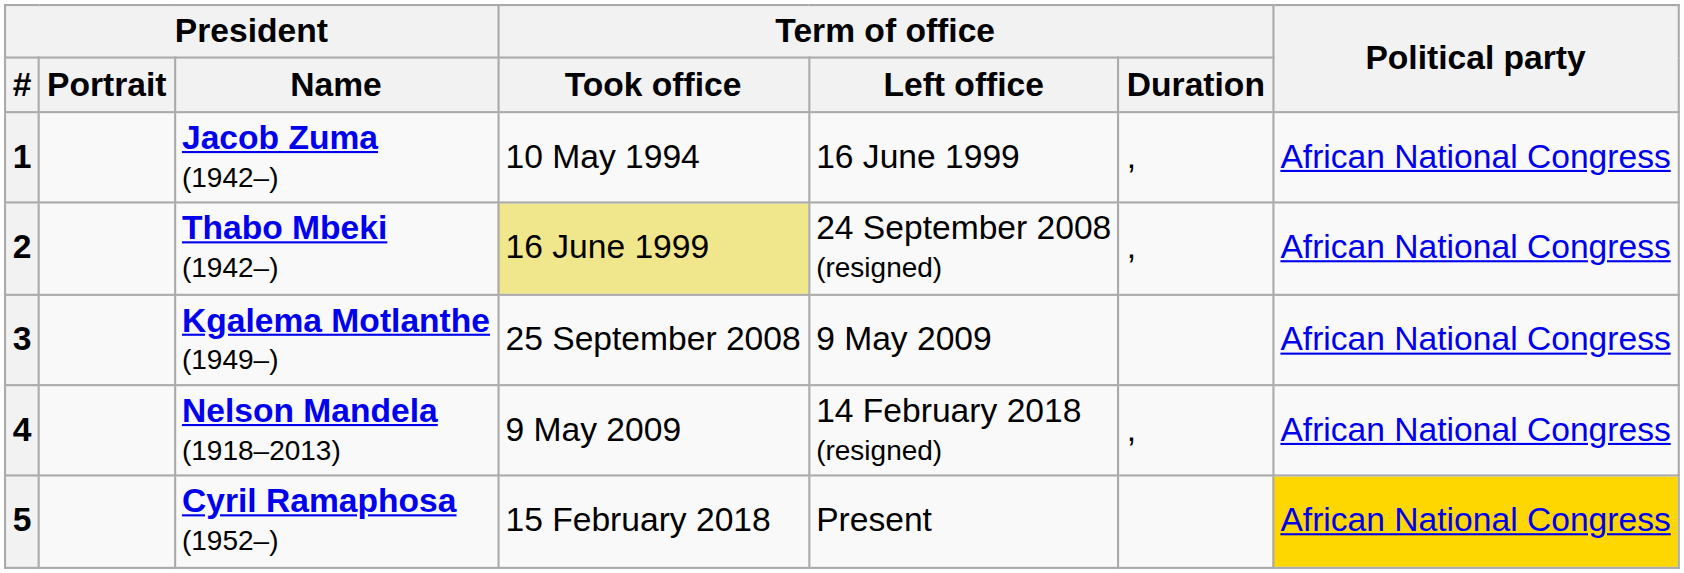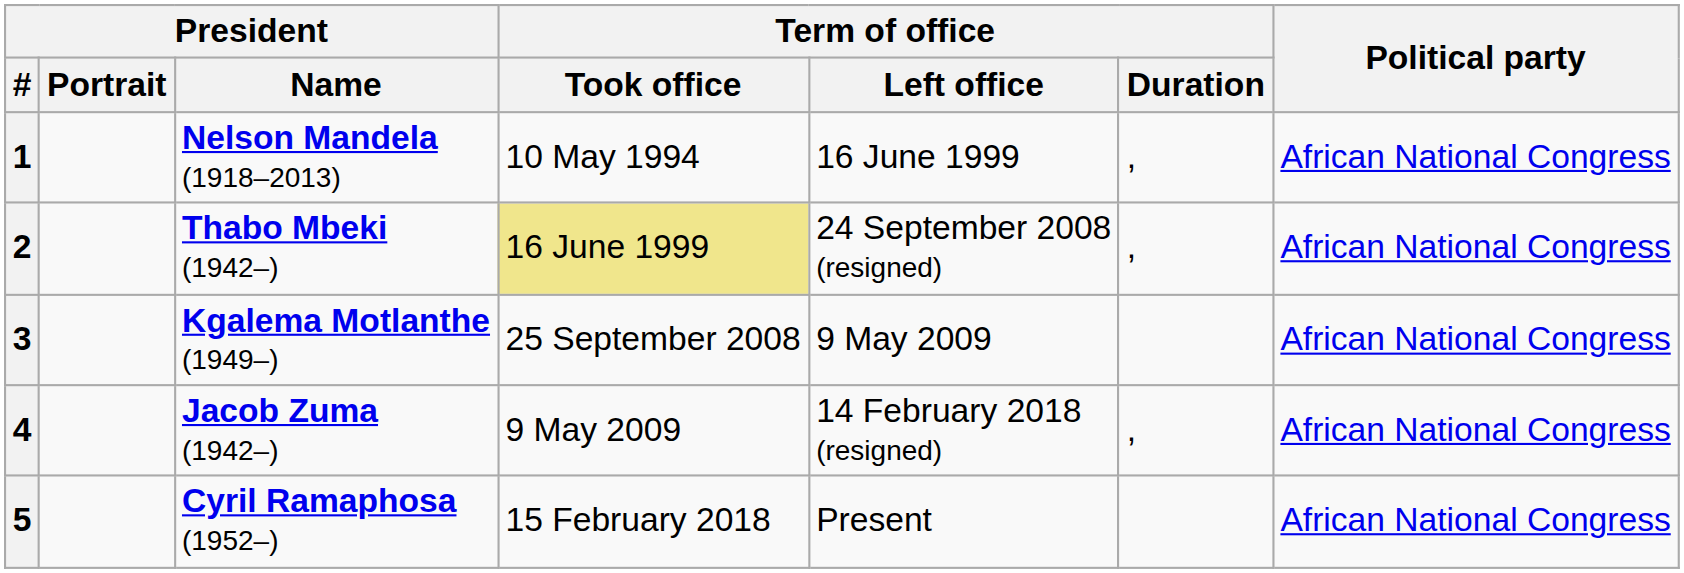(280, 156) Jacob Zuma (1942–) -> (310, 156) Nelson Mandela (1918–2013)
(310, 429) Nelson Mandela (1918–2013) -> (280, 429) Jacob Zuma (1942–)
(1476, 520) gold background -> (1476, 520) no background
